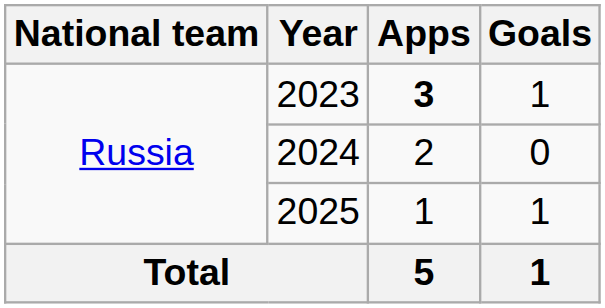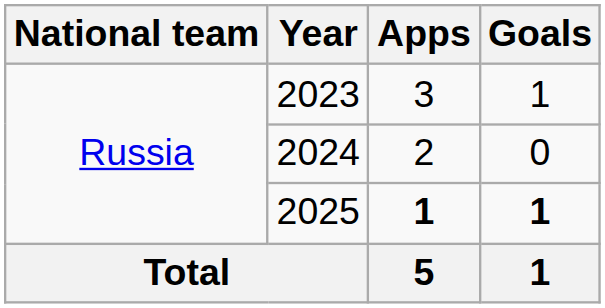(424, 93) bold -> (424, 93) normal
(424, 212) normal -> (424, 212) bold
(540, 212) normal -> (540, 212) bold
